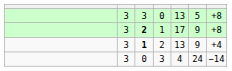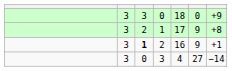(180, 16) 13 -> (180, 16) 18
(197, 16) 5 -> (197, 16) 0
(216, 16) +8 -> (216, 16) +9
(144, 30) bold -> (144, 30) normal
(180, 45) 13 -> (180, 45) 16
(216, 45) +4 -> (216, 45) +1
(197, 59) 24 -> (197, 59) 27
